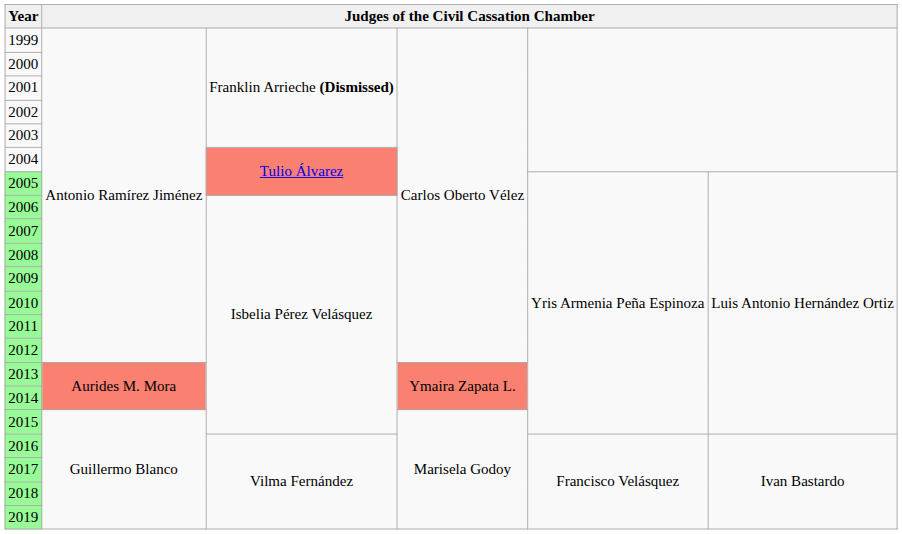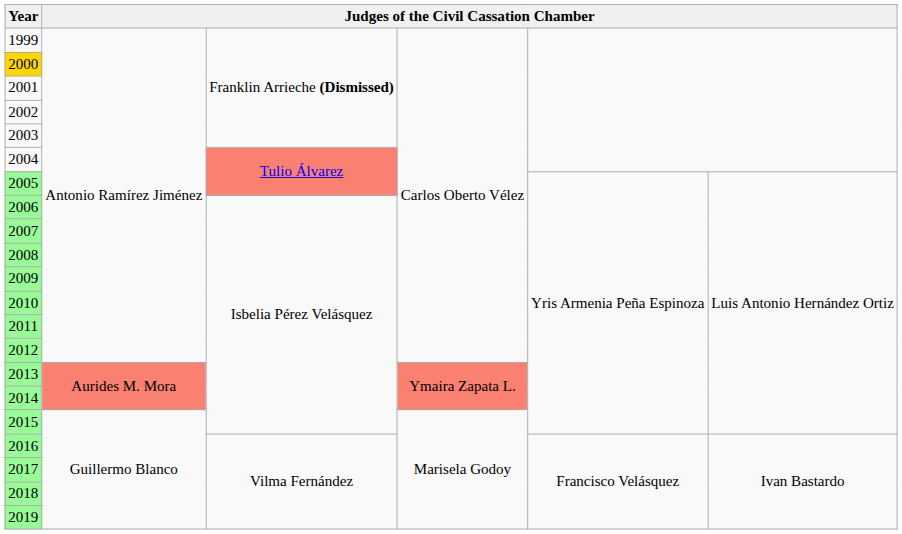(23, 64) no background -> (23, 64) gold background
